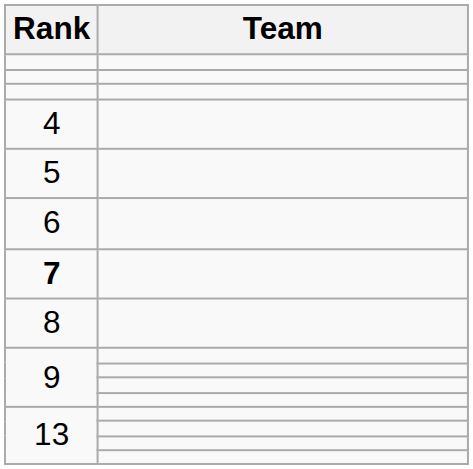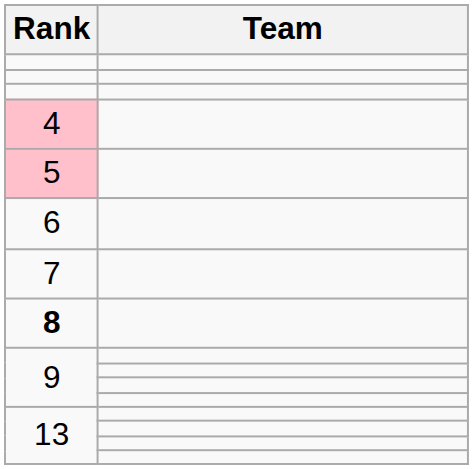(52, 123) no background -> (52, 123) pink background
(52, 173) no background -> (52, 173) pink background
(52, 273) bold -> (52, 273) normal
(52, 323) normal -> (52, 323) bold
